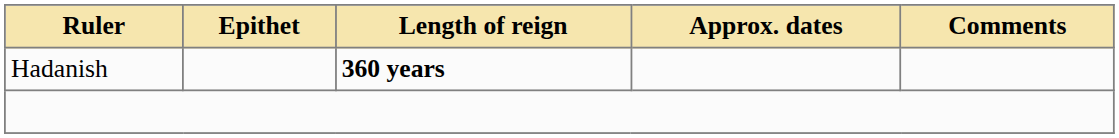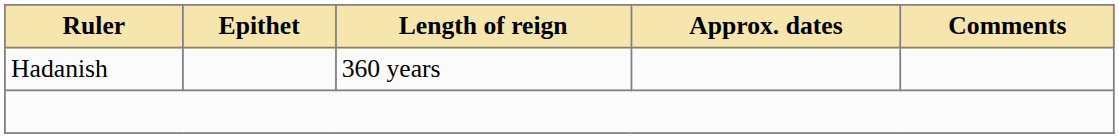(393, 68) bold -> (391, 68) normal
